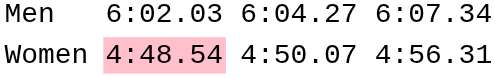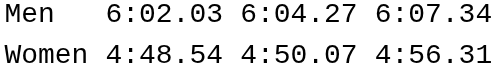(164, 55) pink background -> (164, 55) no background
